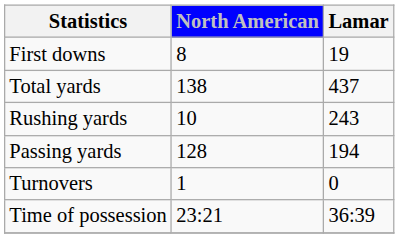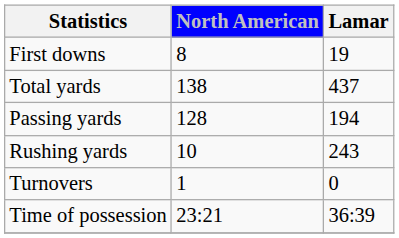rows swapped: (68, 118) <-> (65, 151)
